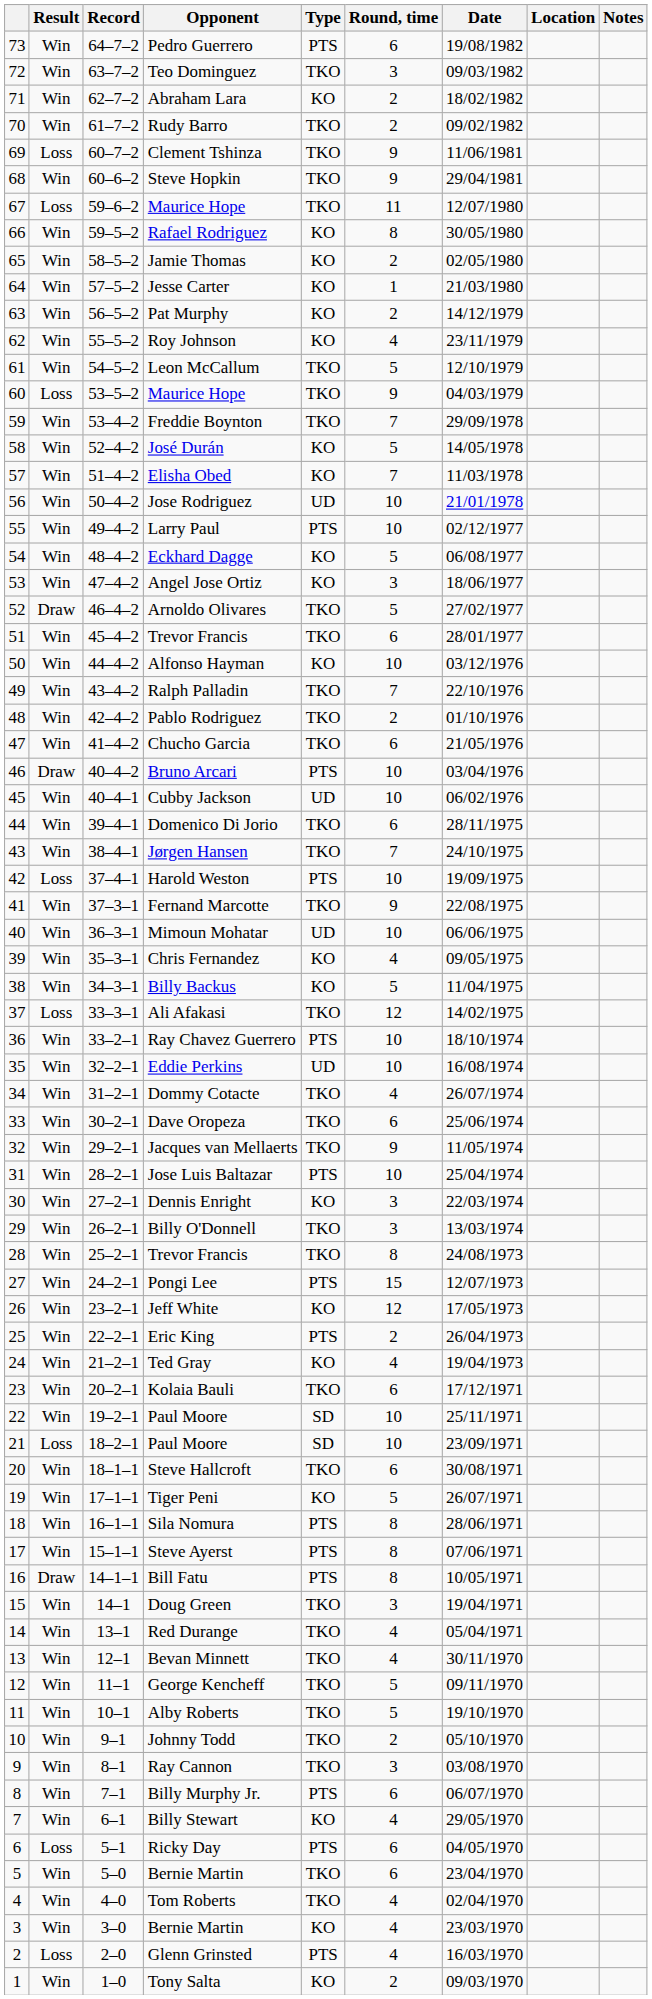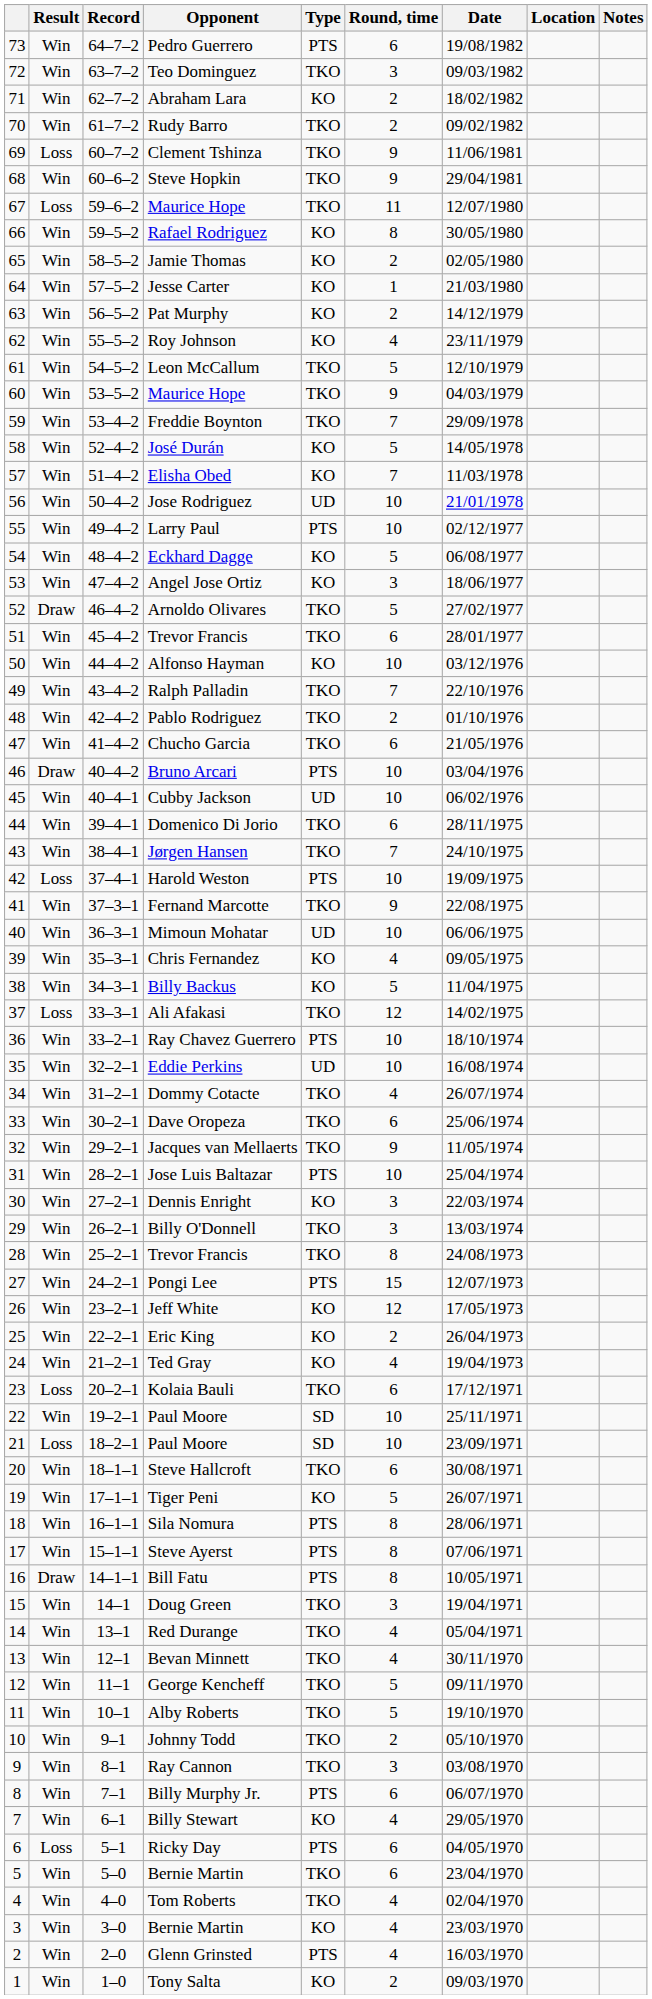(56, 394) Loss -> (56, 394) Win
(323, 1335) PTS -> (323, 1335) KO
(56, 1389) Win -> (56, 1389) Loss
(56, 1954) Loss -> (56, 1954) Win
